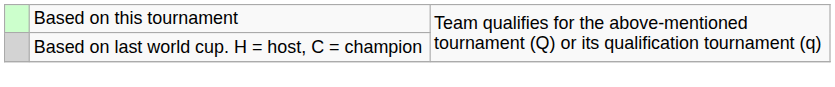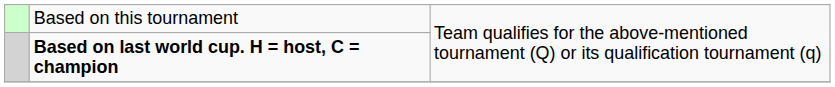(228, 47) normal -> (197, 57) bold
